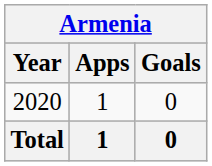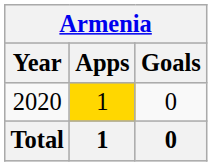(102, 101) no background -> (102, 101) gold background
